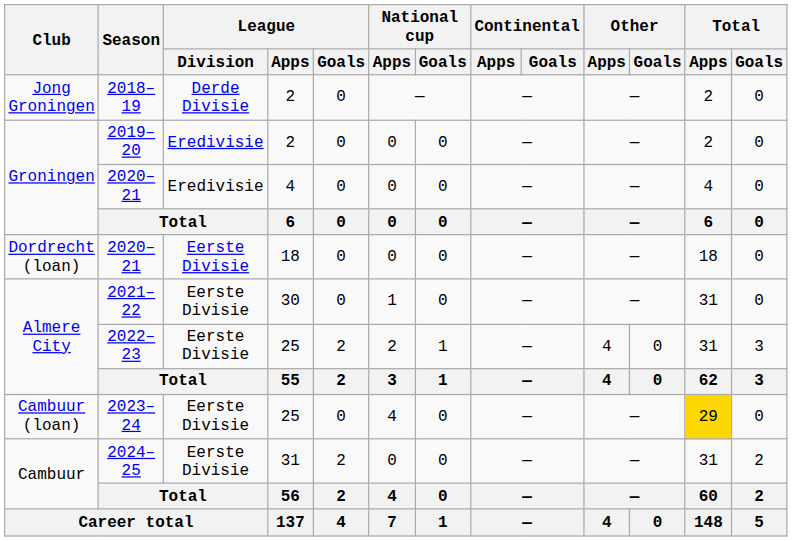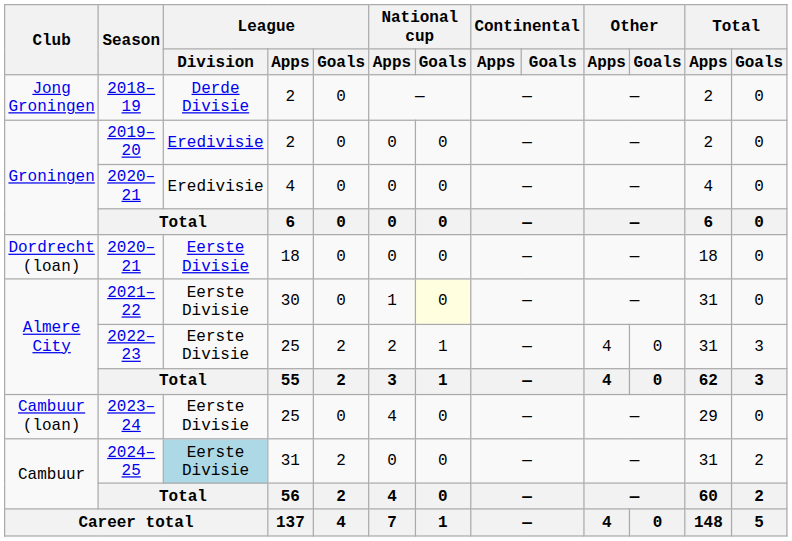(443, 302) no background -> (443, 302) lightyellow background
(708, 417) gold background -> (708, 417) no background
(216, 461) no background -> (216, 461) lightblue background
